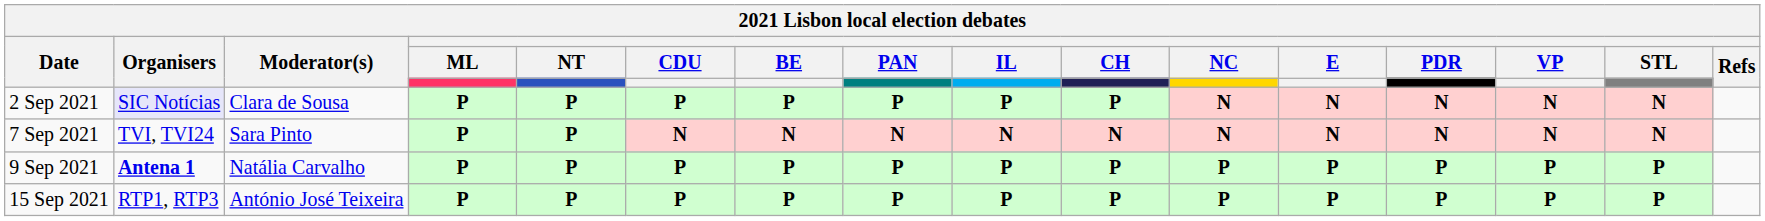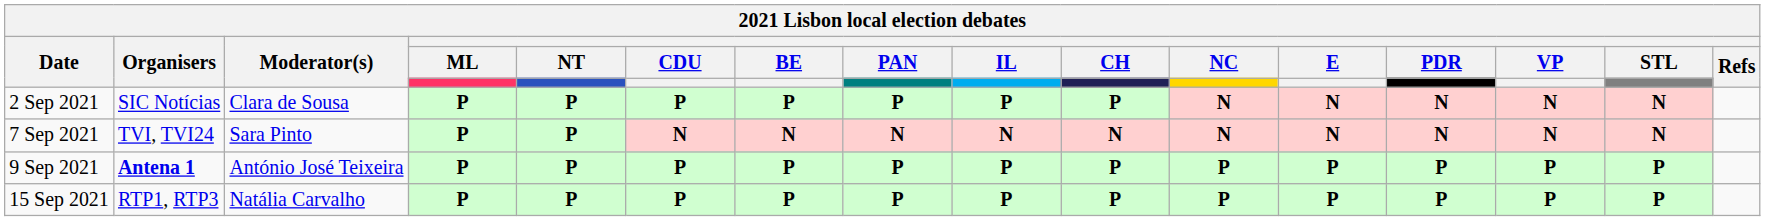(169, 102) lavender background -> (169, 102) no background
(297, 166) Natália Carvalho -> (316, 166) António José Teixeira
(316, 198) António José Teixeira -> (297, 198) Natália Carvalho
